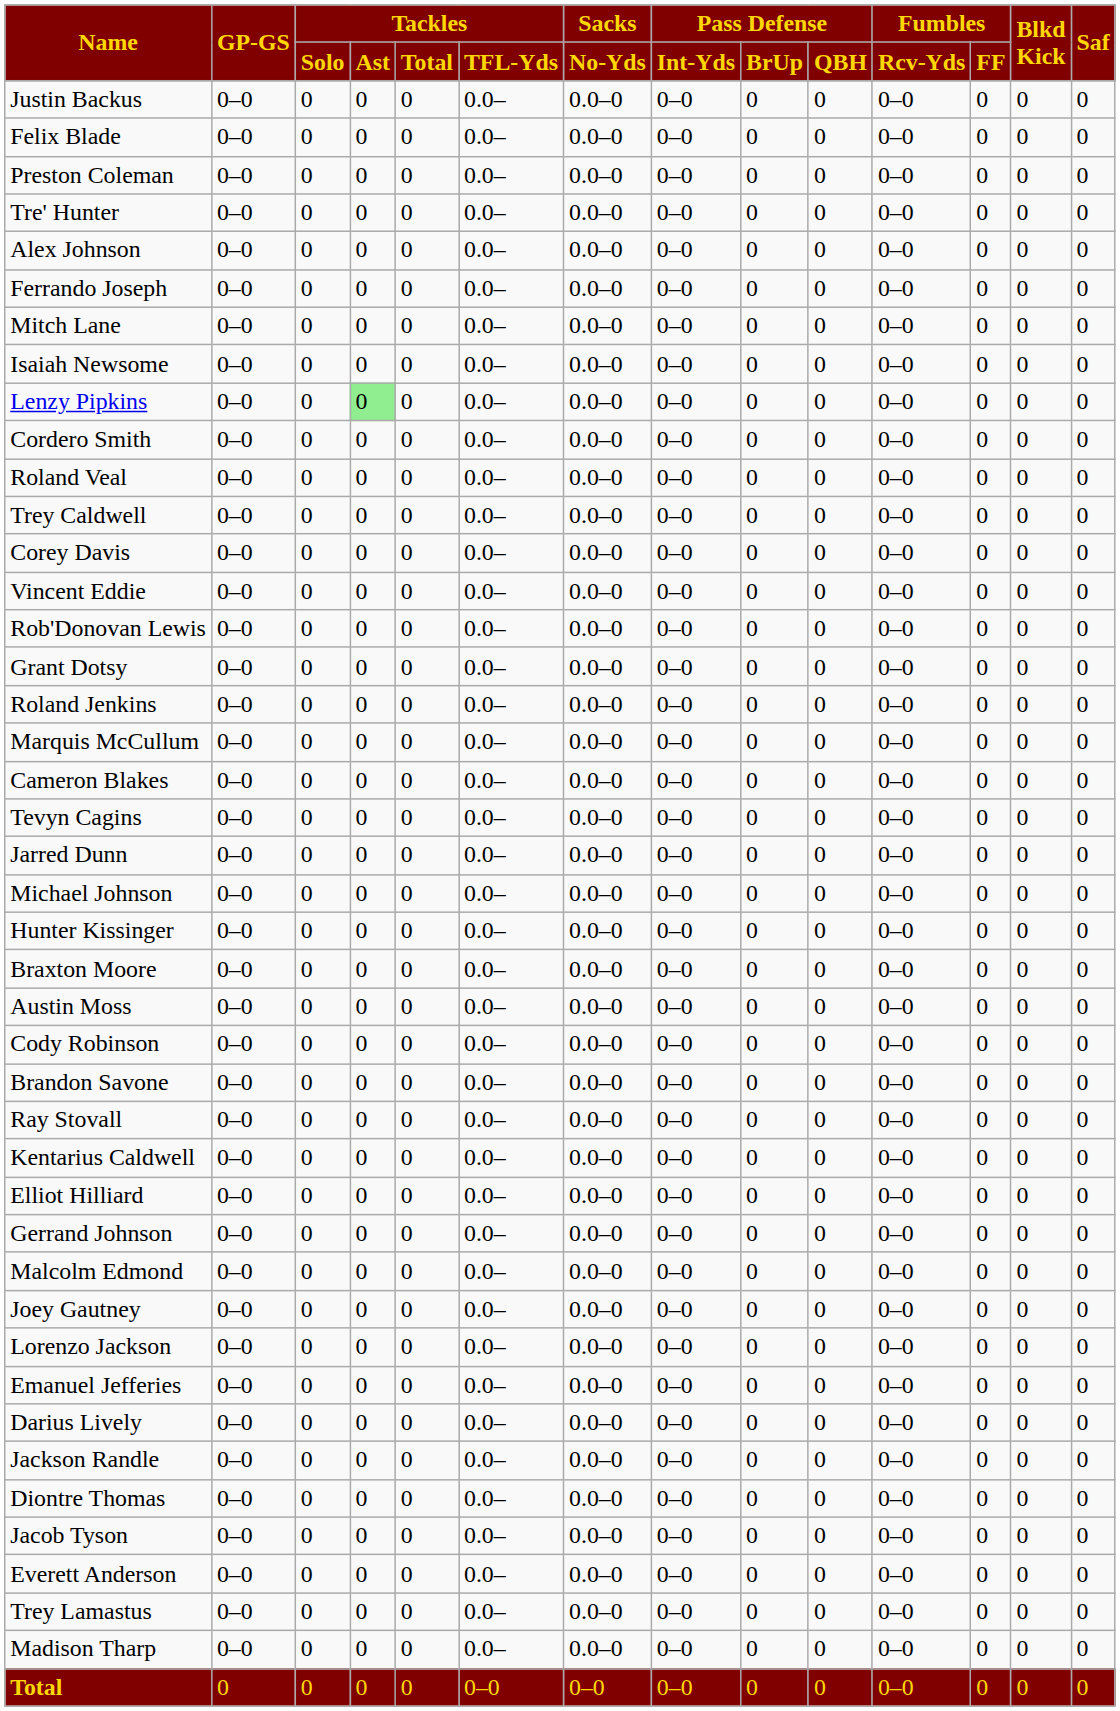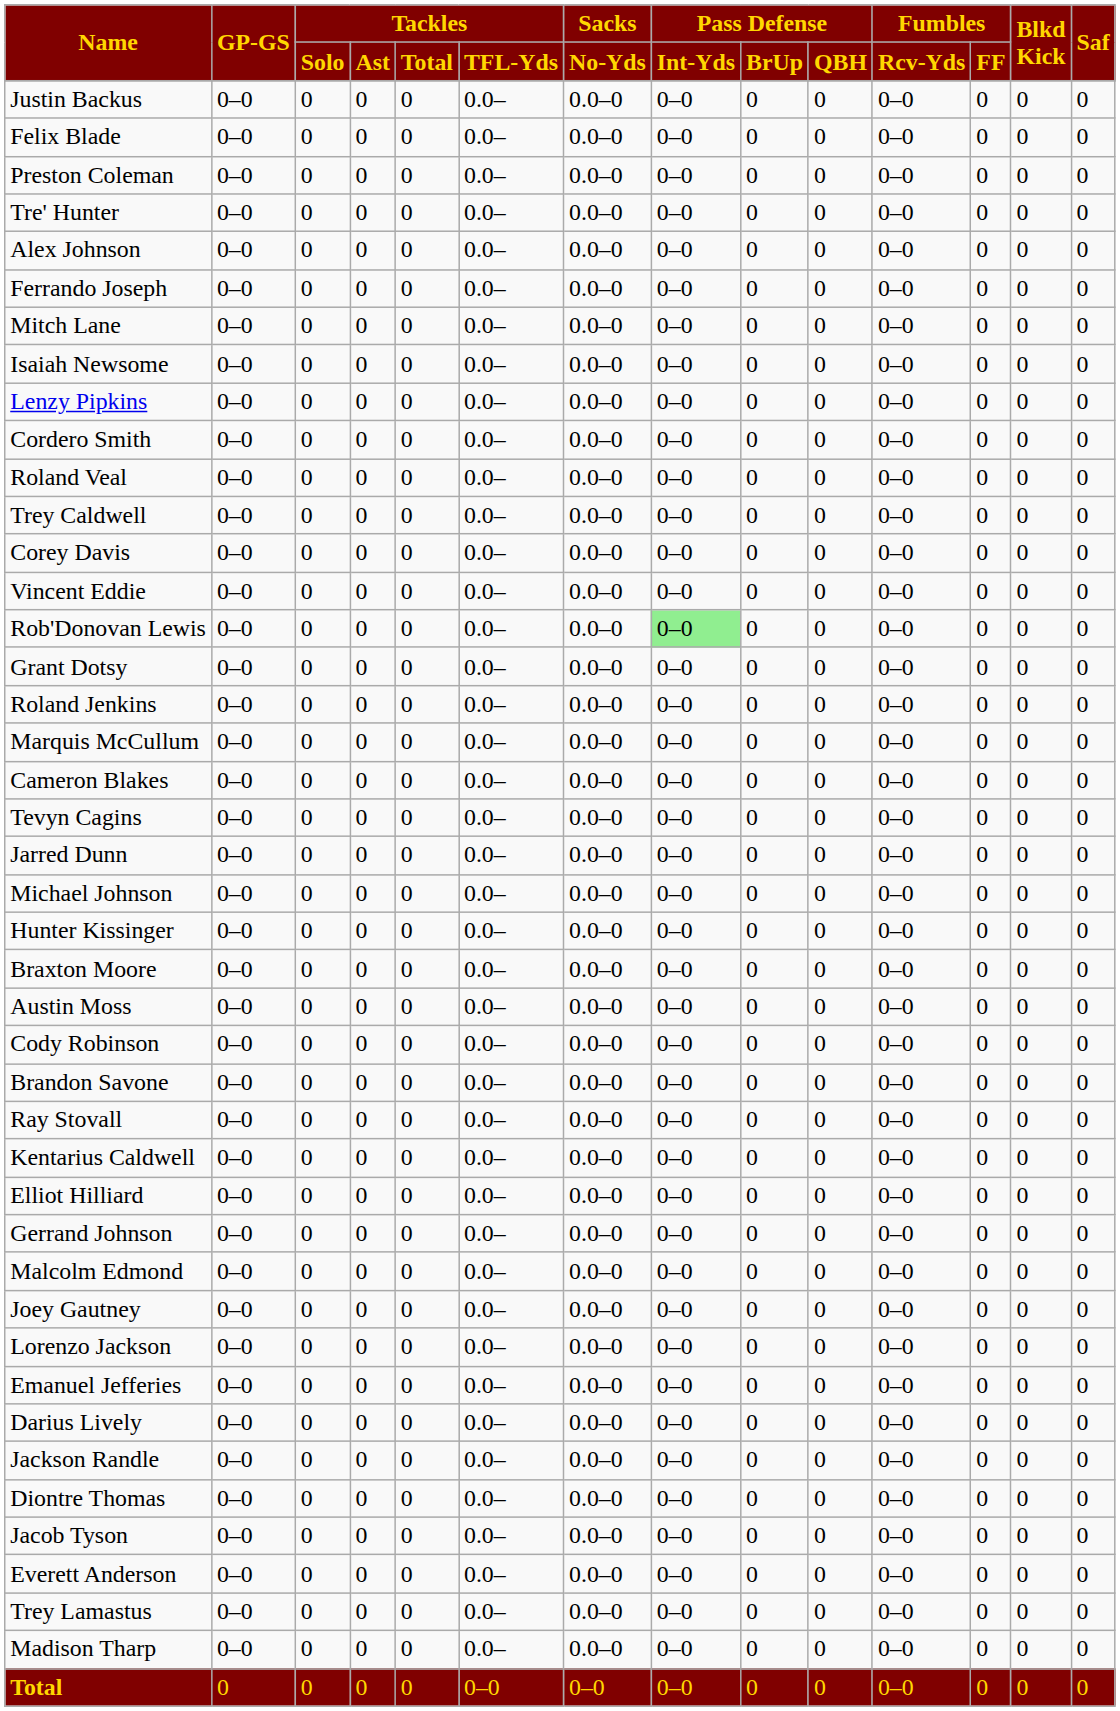(361, 401) lightgreen background -> (361, 401) no background
(675, 628) no background -> (675, 628) lightgreen background
